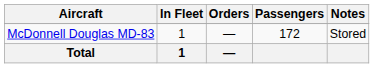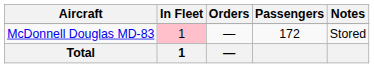(182, 33) no background -> (182, 33) pink background
